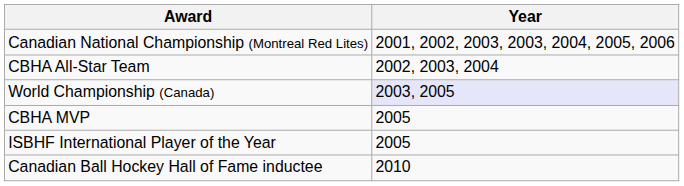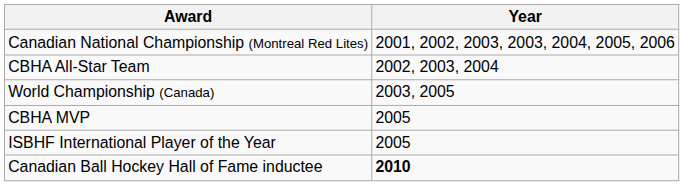(415, 92) lavender background -> (415, 92) no background
(393, 167) normal -> (393, 167) bold
